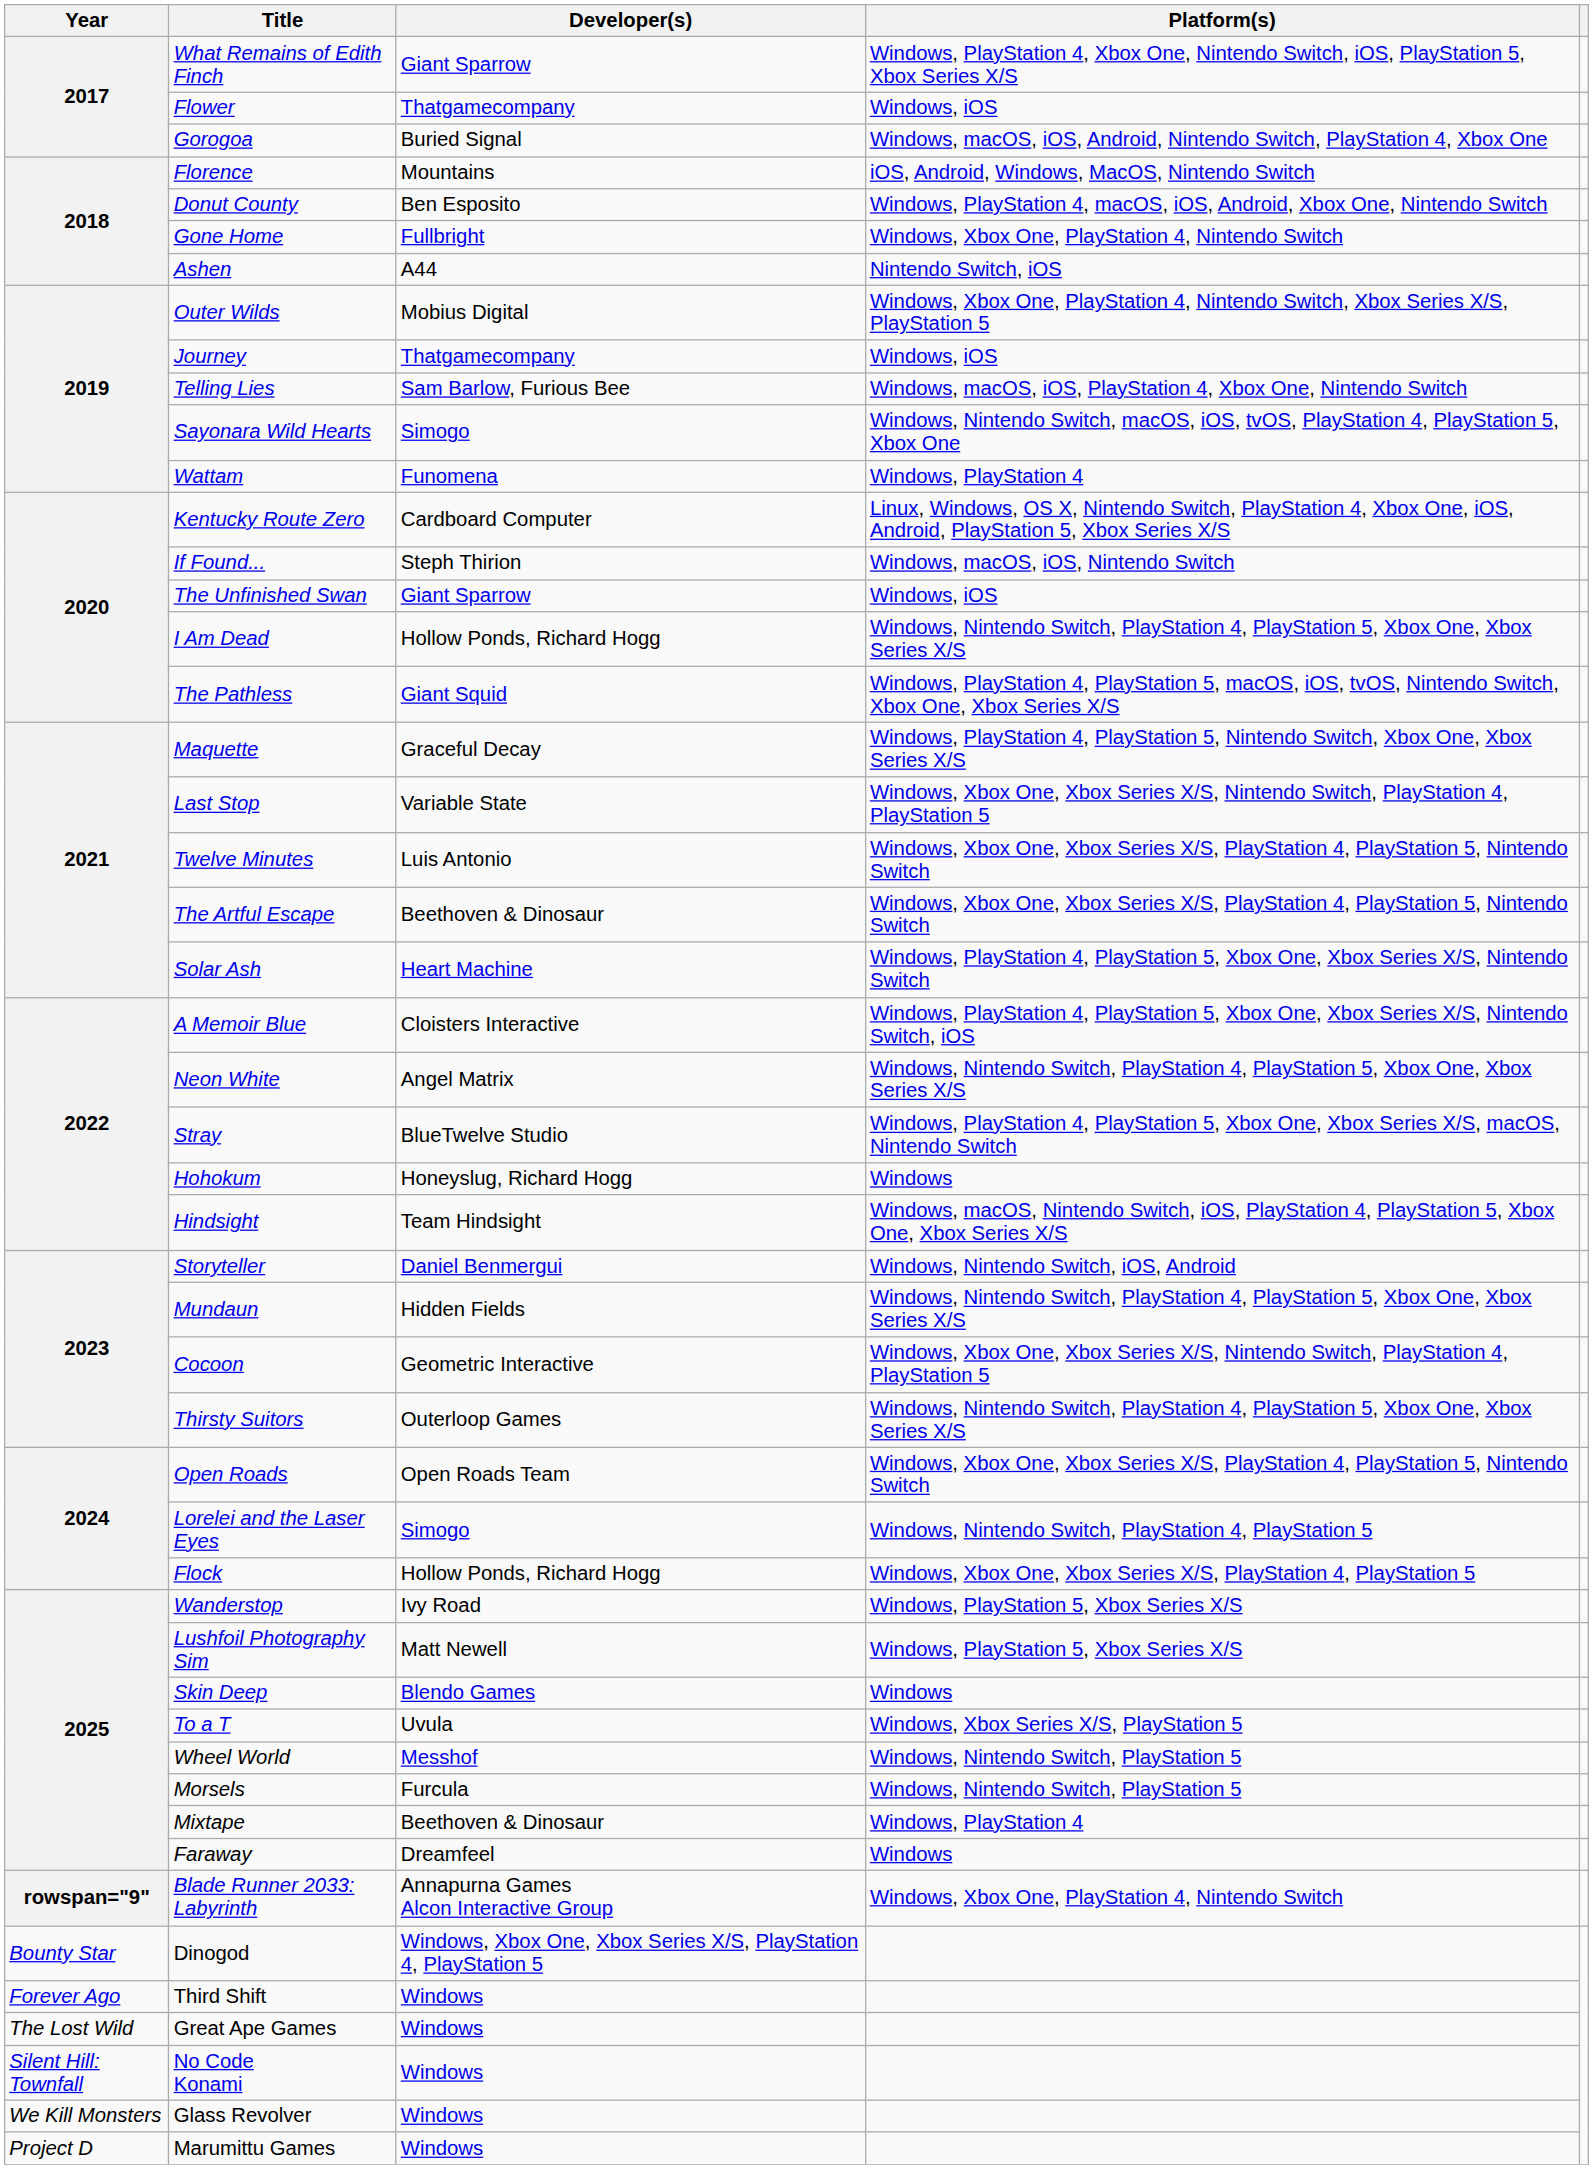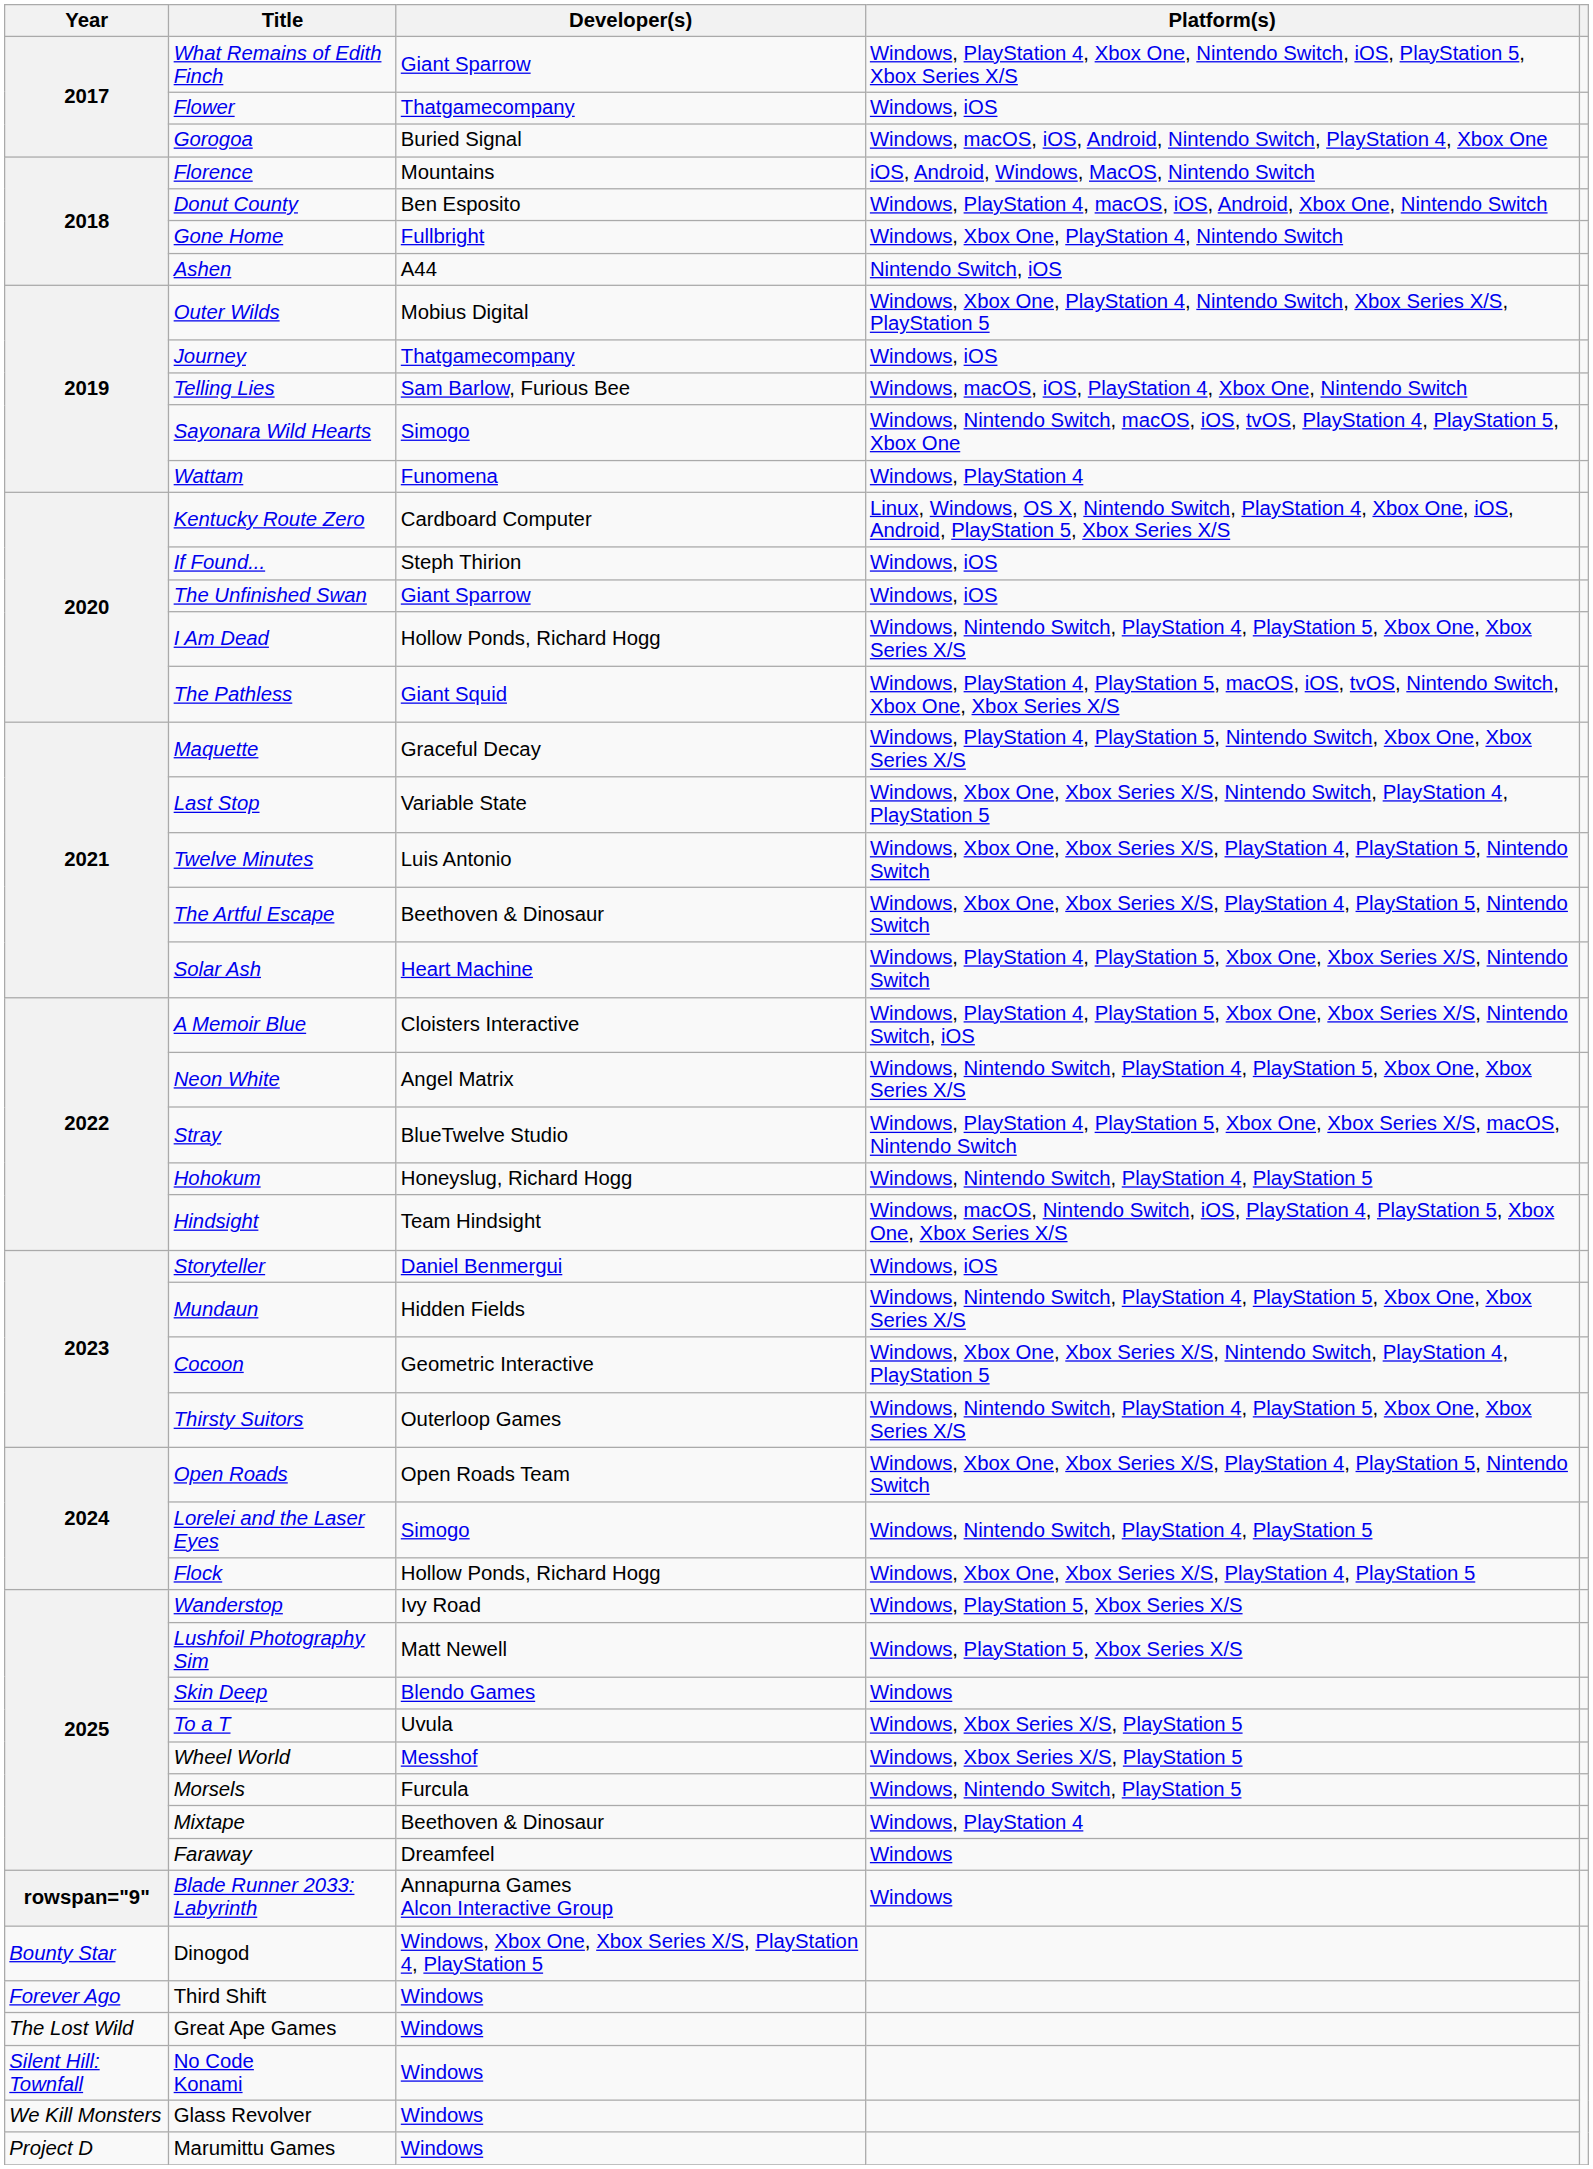(1052, 563) Windows, macOS, iOS, Nintendo Switch -> (934, 563) Windows, iOS
(911, 1178) Windows -> (1121, 1178) Windows, Nintendo Switch, PlayStation 4, PlayStation 5
(1053, 1265) Windows, Nintendo Switch, iOS, Android -> (934, 1265) Windows, iOS
(1056, 1757) Windows, Nintendo Switch, PlayStation 5 -> (1056, 1757) Windows, Xbox Series X/S, PlayStation 5
(1107, 1897) Windows, Xbox One, PlayStation 4, Nintendo Switch -> (911, 1897) Windows
